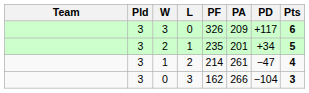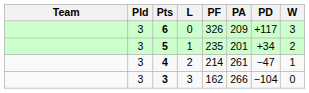columns swapped: (165, 12) <-> (292, 12)
